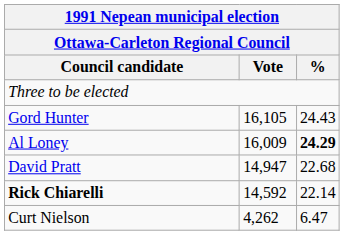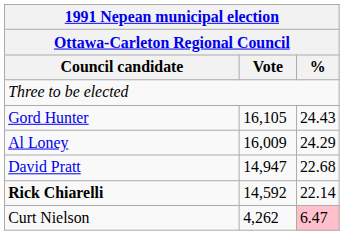(318, 142) bold -> (318, 142) normal
(314, 218) no background -> (314, 218) pink background
